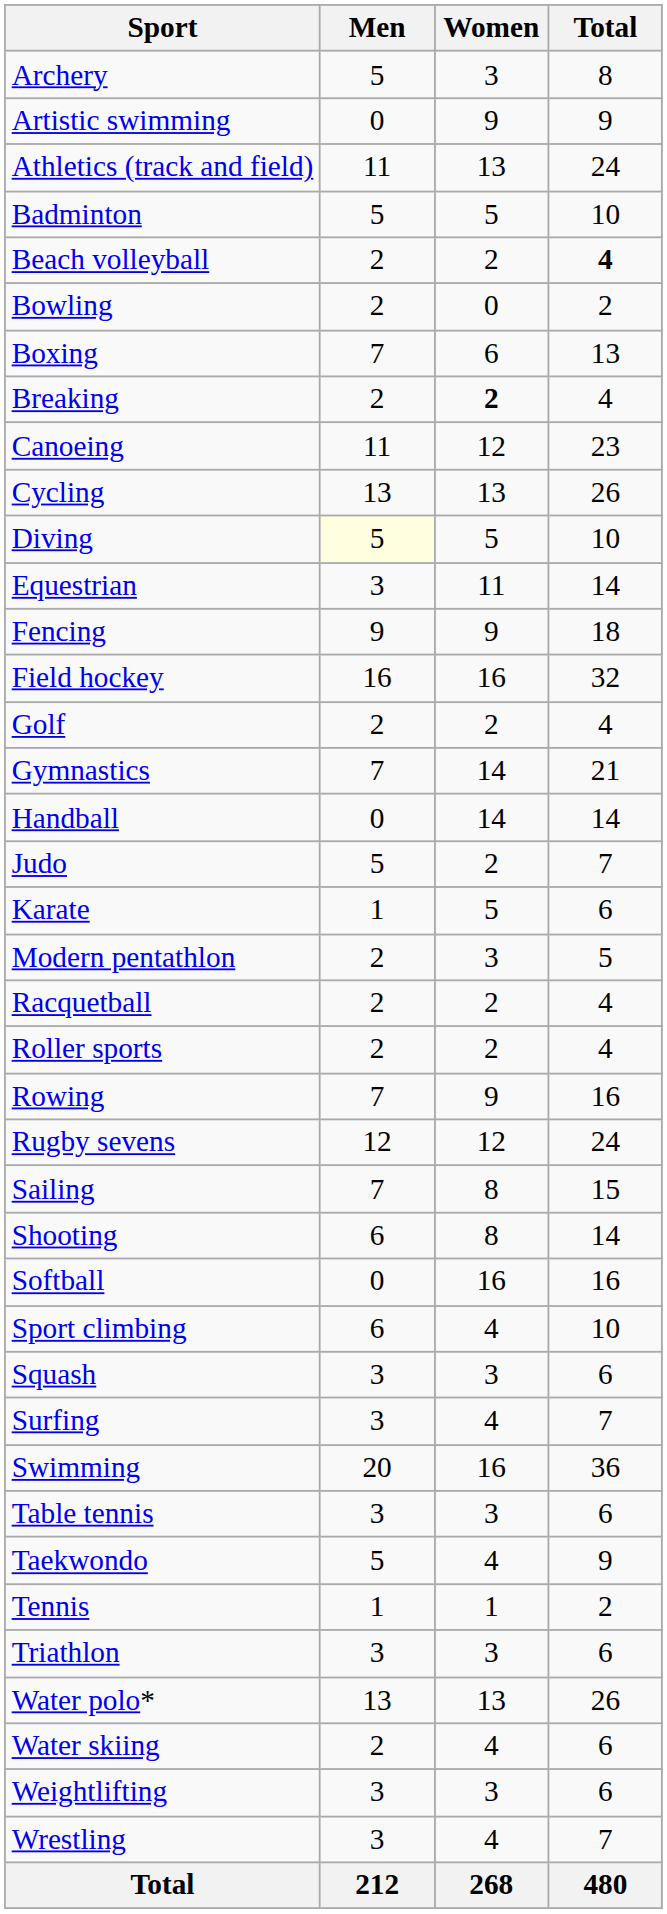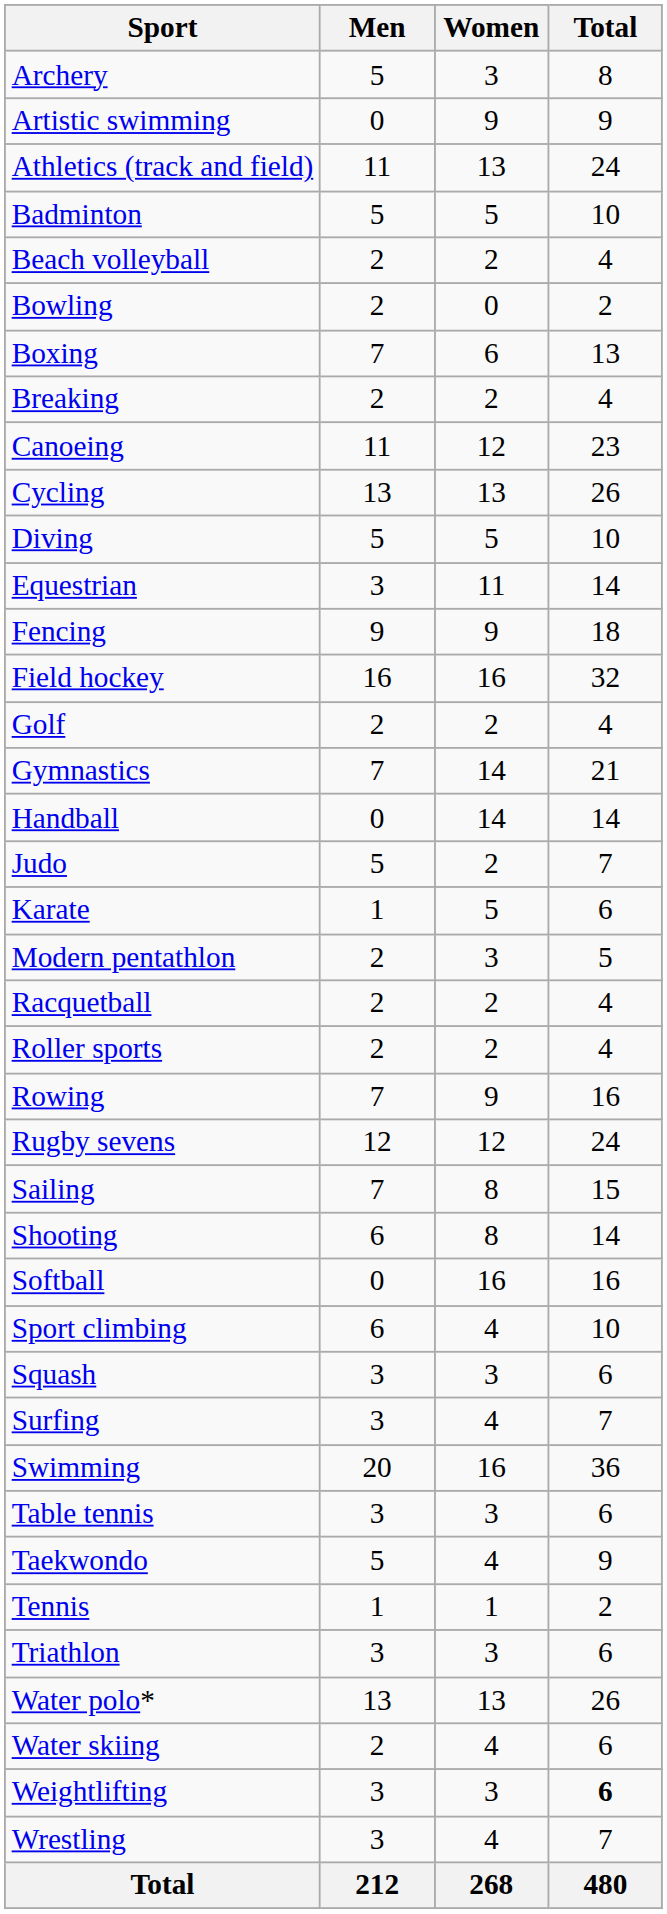(605, 259) bold -> (605, 259) normal
(491, 399) bold -> (491, 399) normal
(377, 538) lightyellow background -> (377, 538) no background
(605, 1792) normal -> (605, 1792) bold
